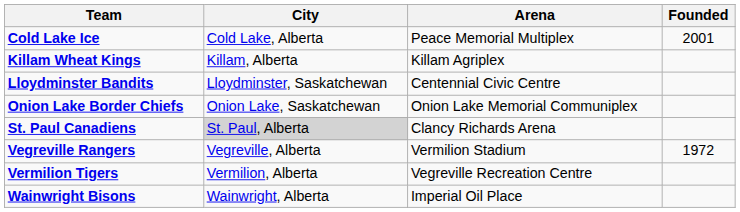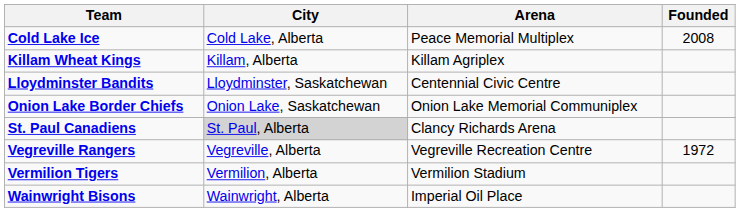(698, 38) 2001 -> (698, 38) 2008
(468, 151) Vermilion Stadium -> (502, 151) Vegreville Recreation Centre
(502, 173) Vegreville Recreation Centre -> (468, 173) Vermilion Stadium
